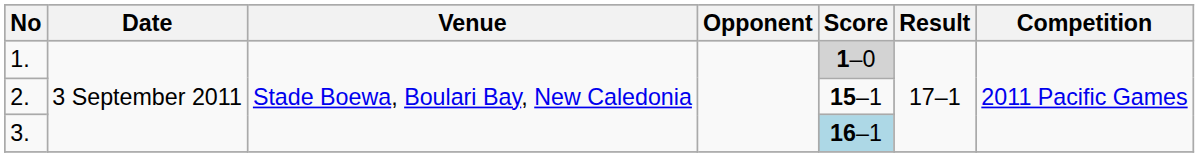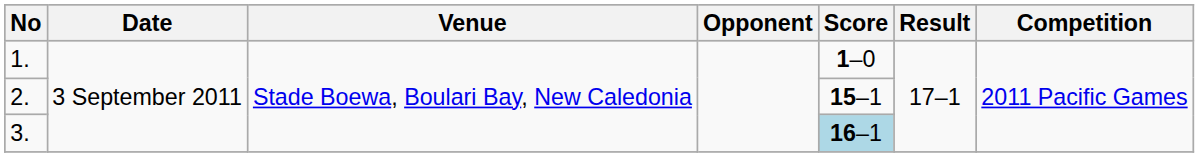(856, 59) lightgrey background -> (856, 59) no background
